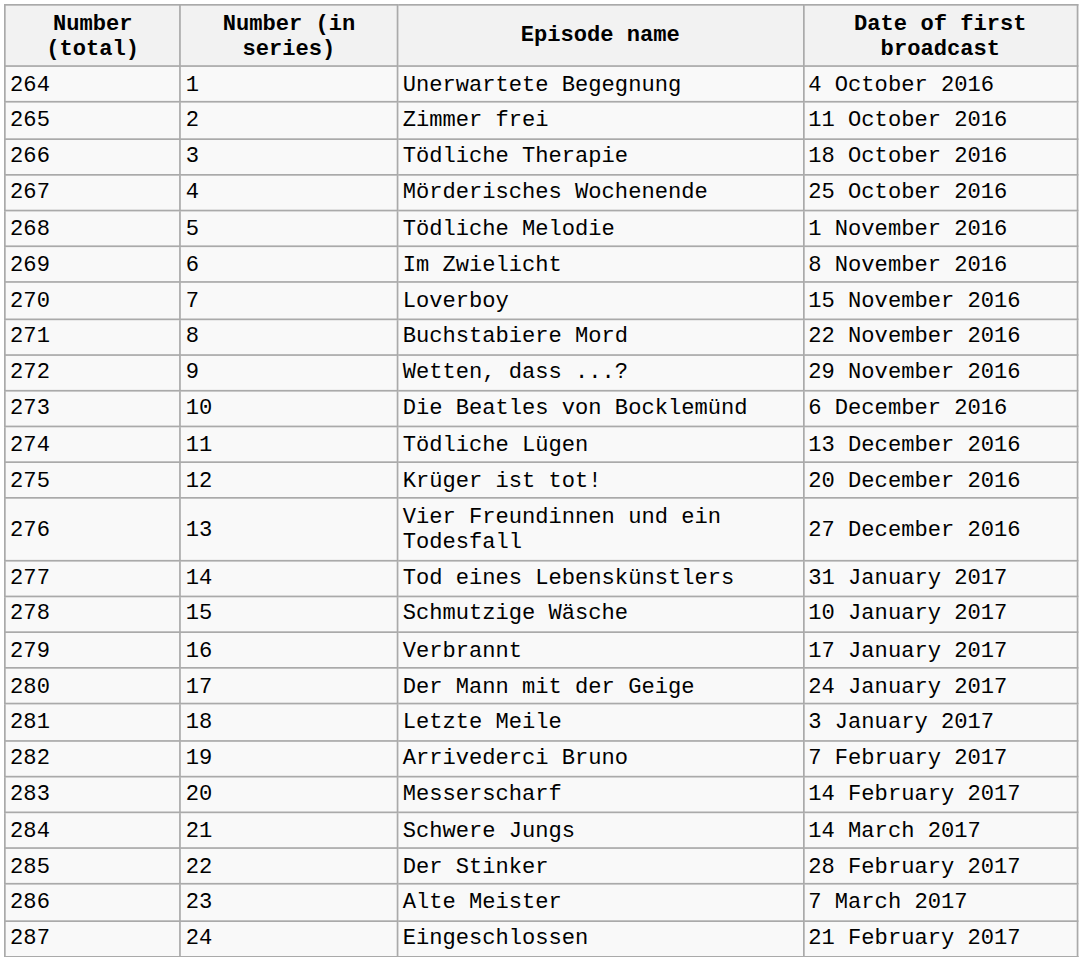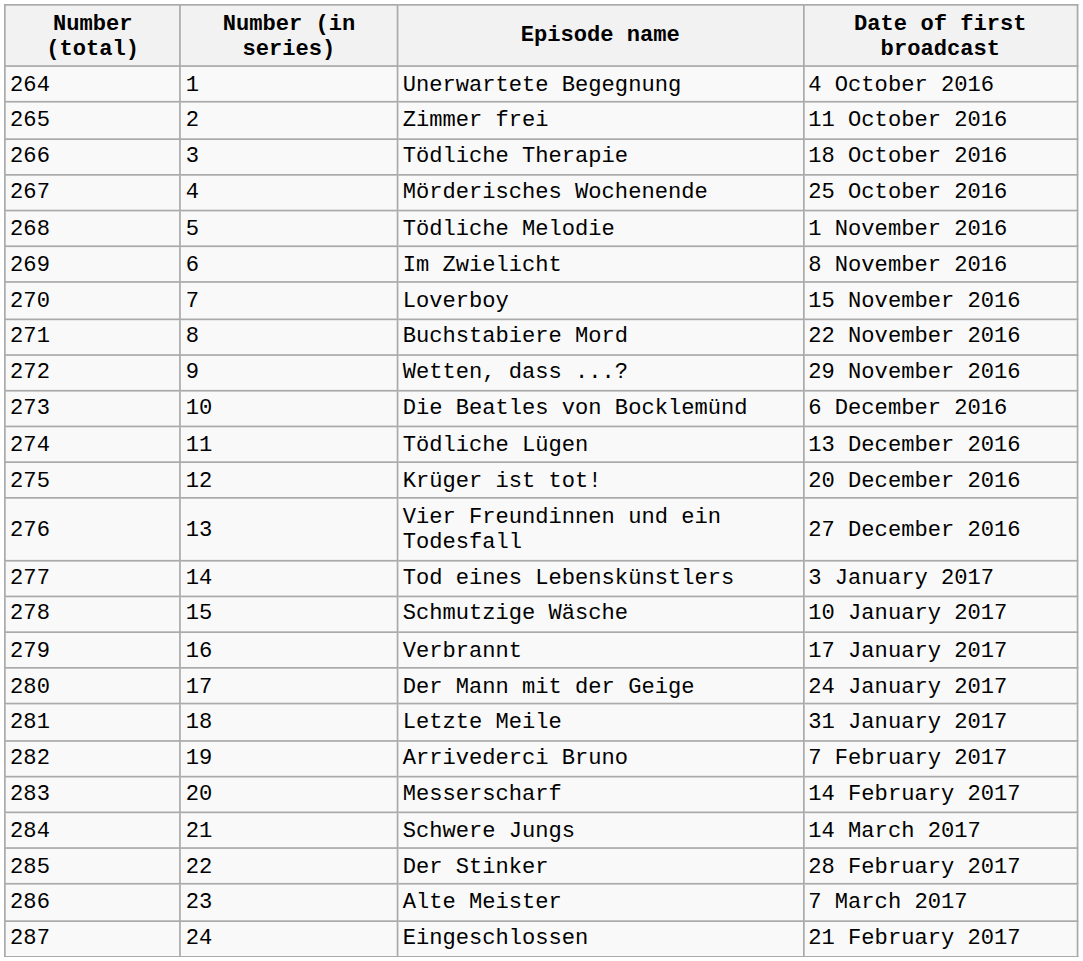(908, 578) 31 January 2017 -> (901, 578) 3 January 2017
(901, 722) 3 January 2017 -> (908, 722) 31 January 2017
